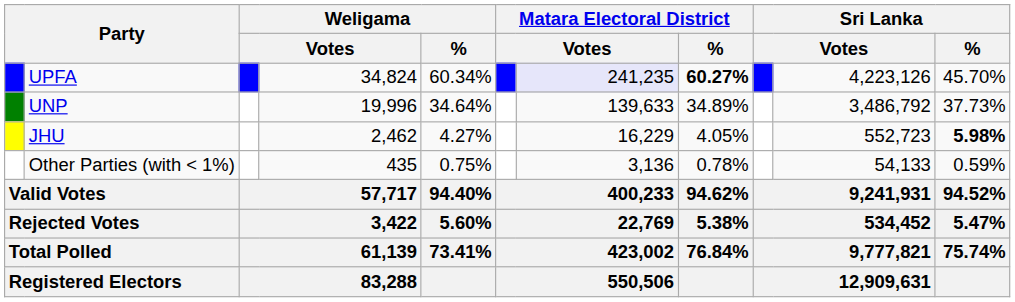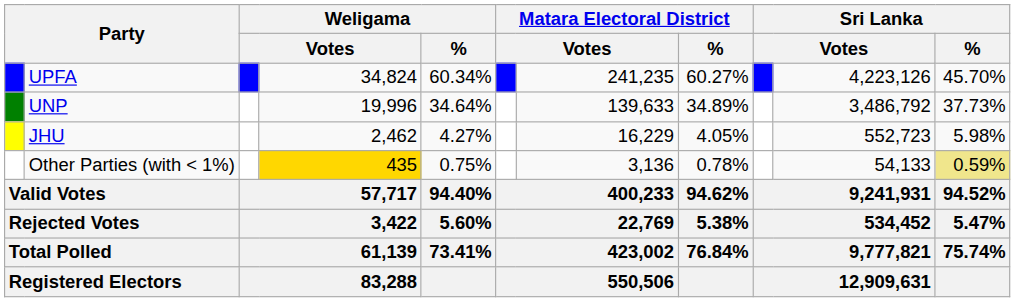(641, 77) lavender background -> (641, 77) no background
(717, 77) bold -> (717, 77) normal
(979, 135) bold -> (979, 135) normal
(402, 164) no background -> (402, 164) gold background
(979, 164) no background -> (979, 164) khaki background
